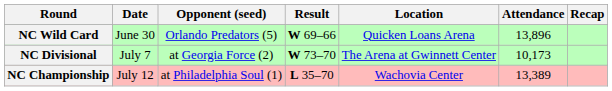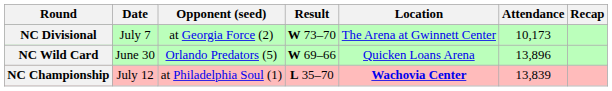rows swapped: (58, 34) <-> (58, 55)
(419, 75) normal -> (419, 75) bold
(533, 75) 13,389 -> (533, 75) 13,839
